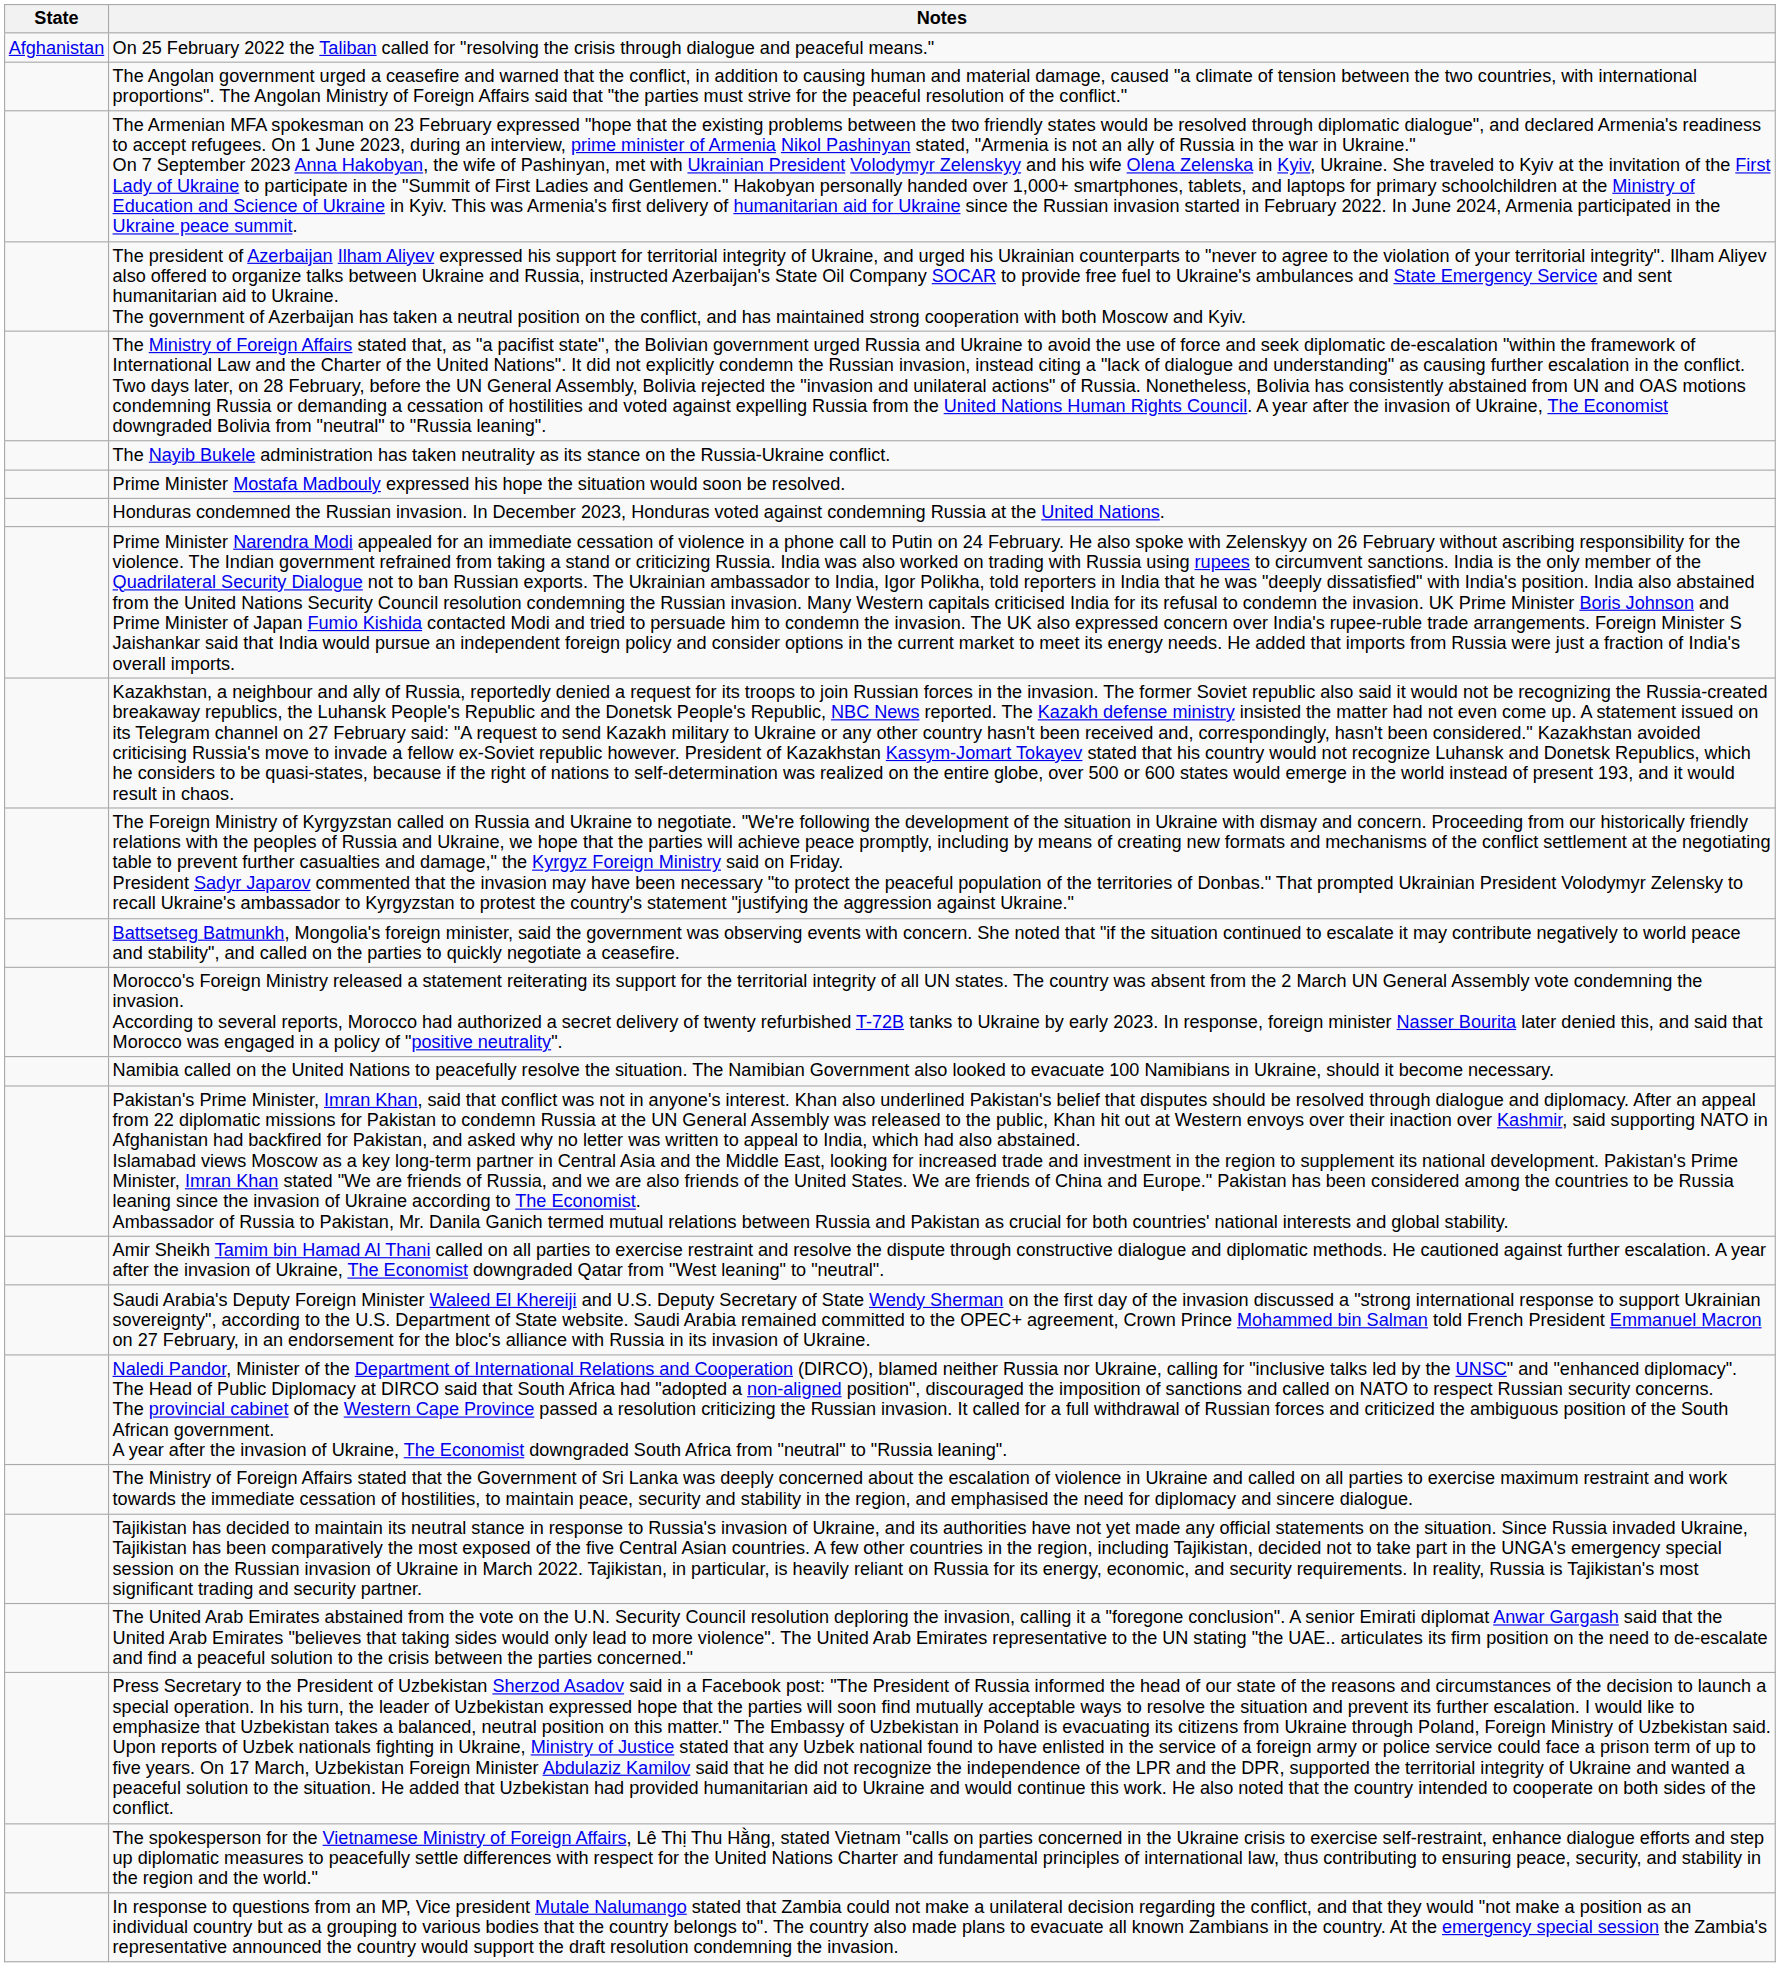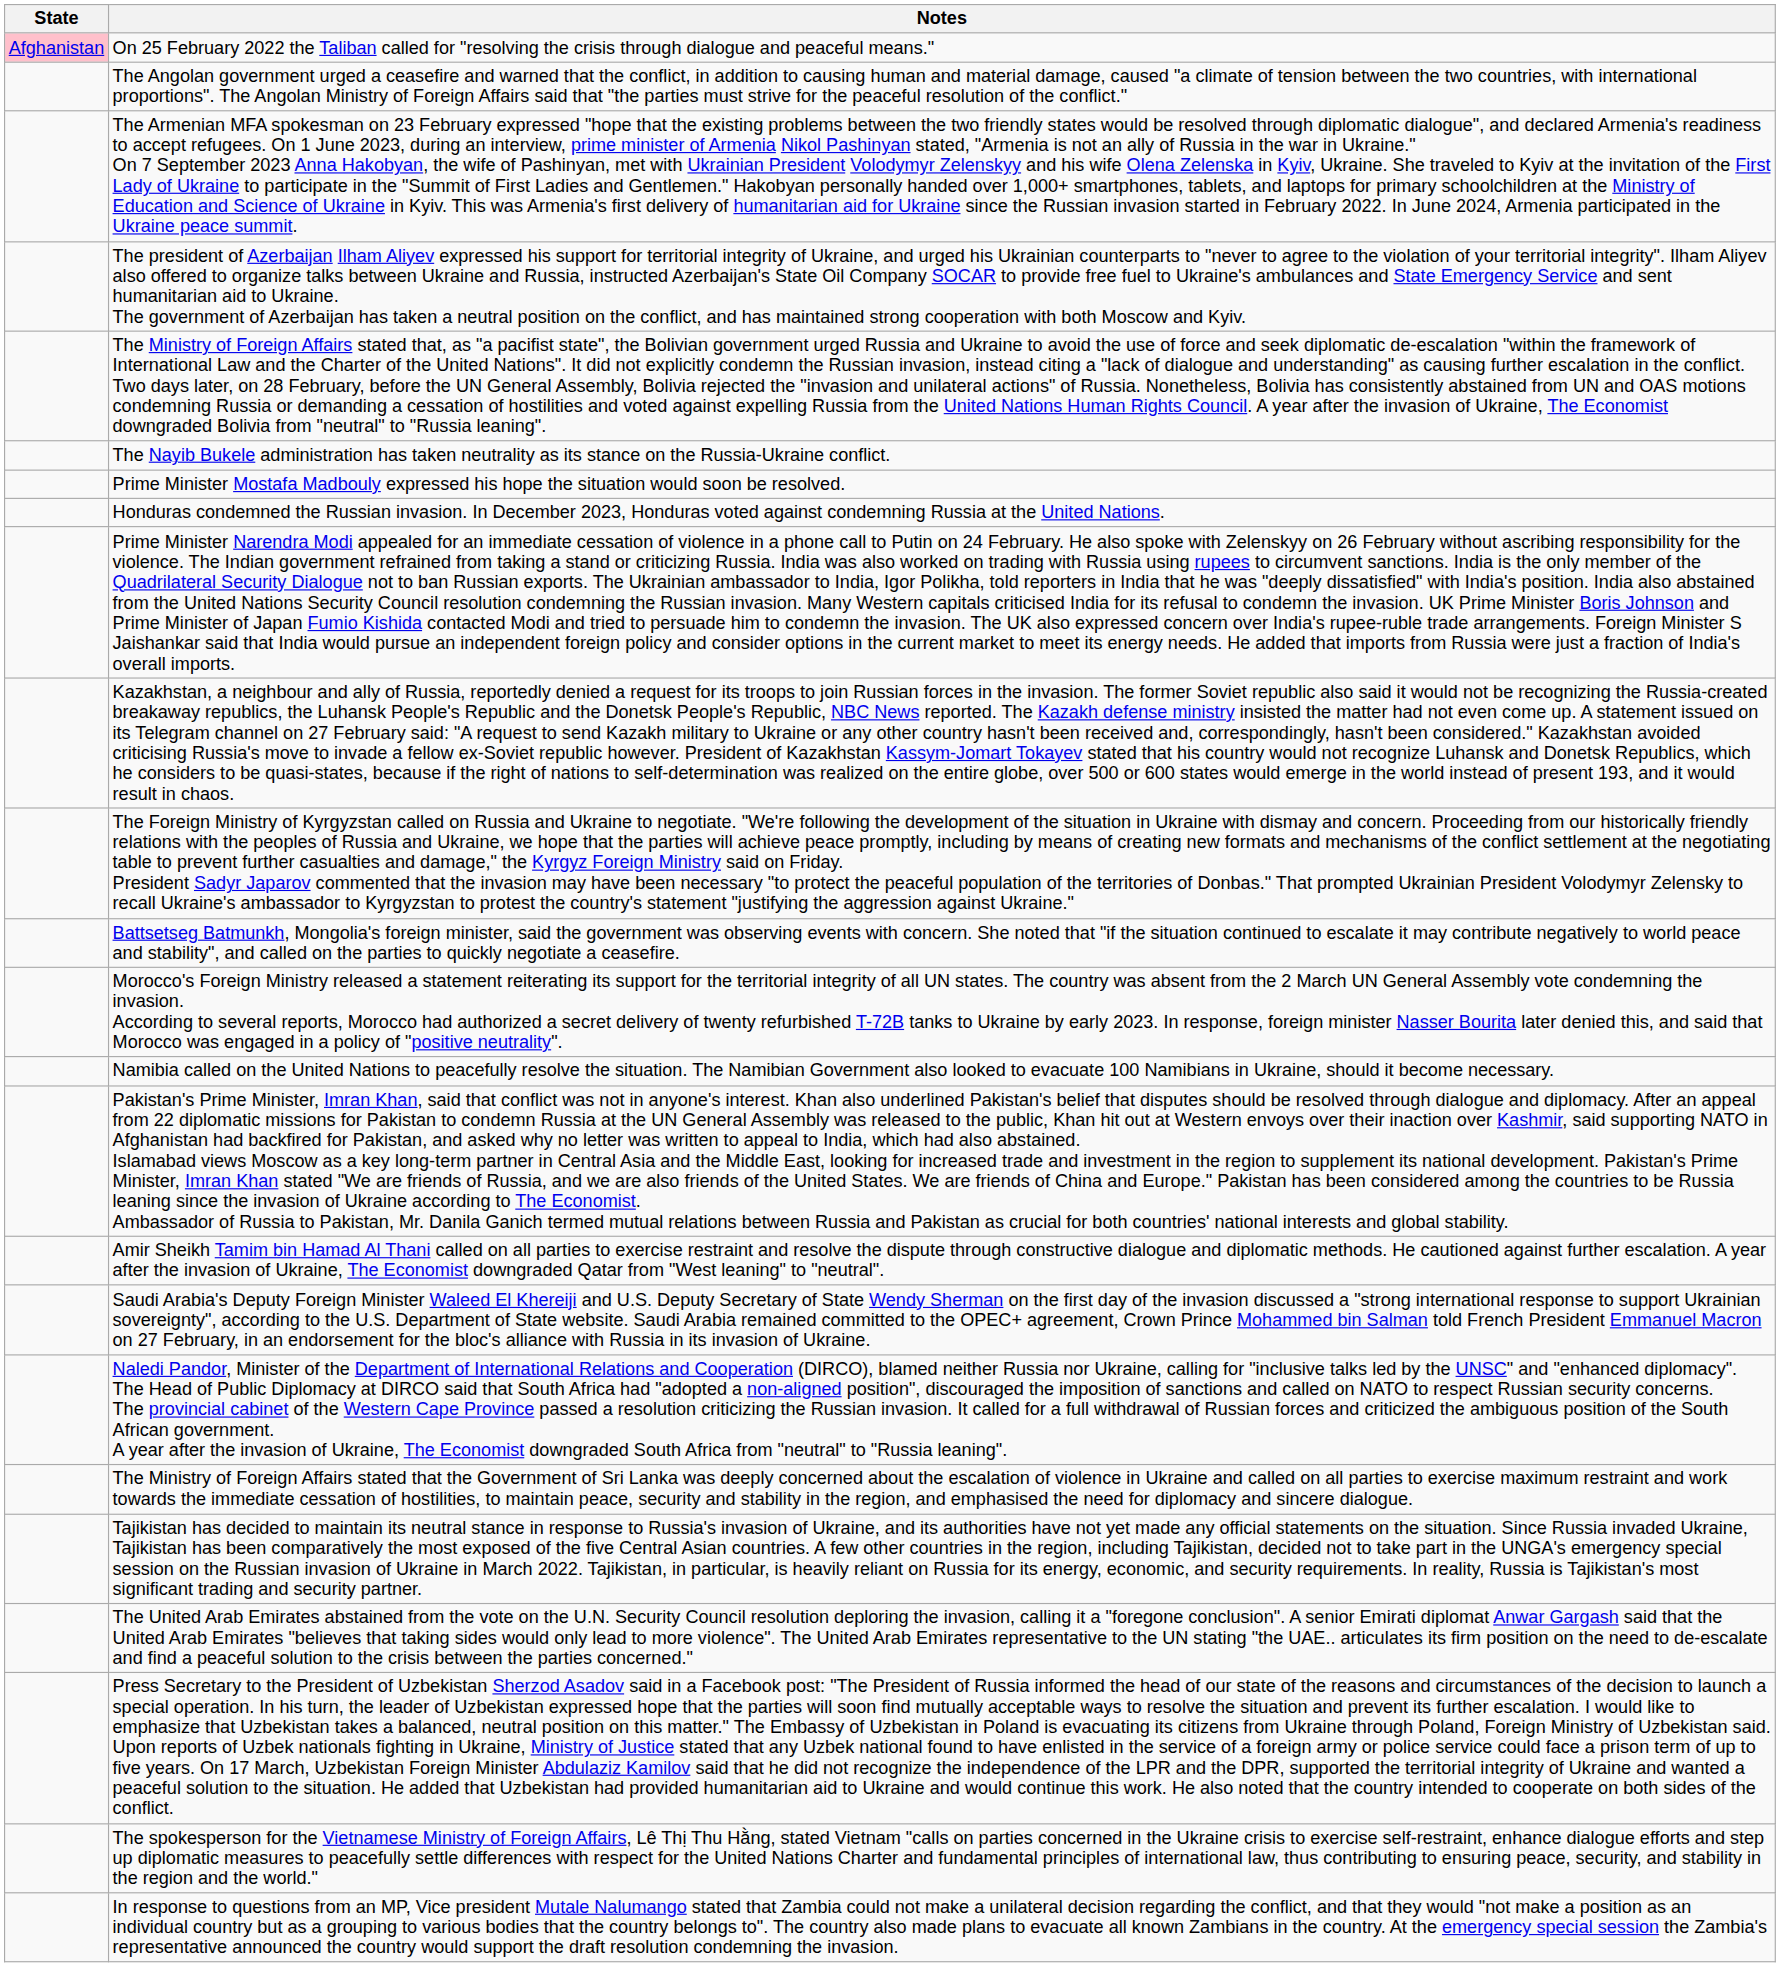(56, 47) no background -> (56, 47) pink background
